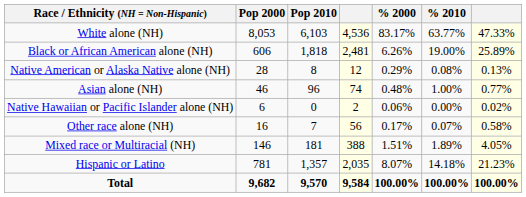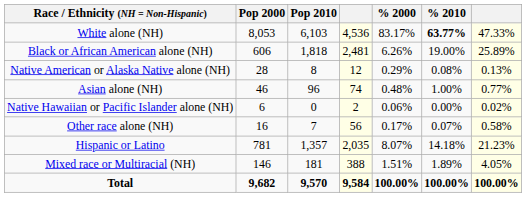(447, 32) normal -> (447, 32) bold
rows swapped: (120, 145) <-> (120, 164)
